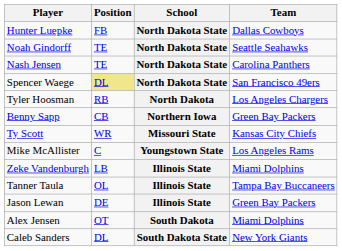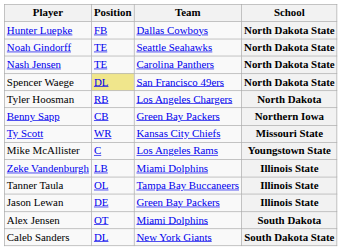columns swapped: (182, 13) <-> (283, 13)
